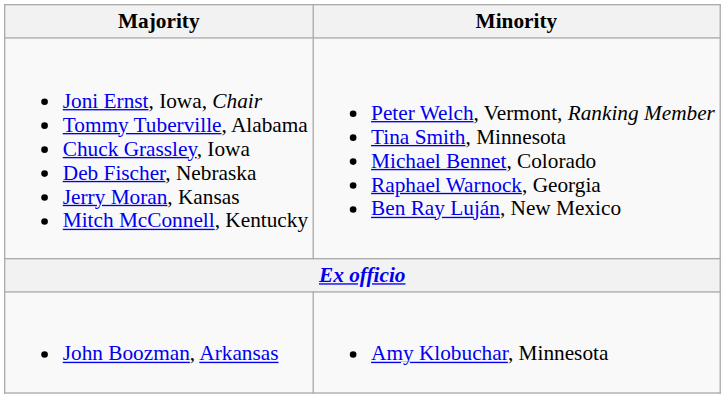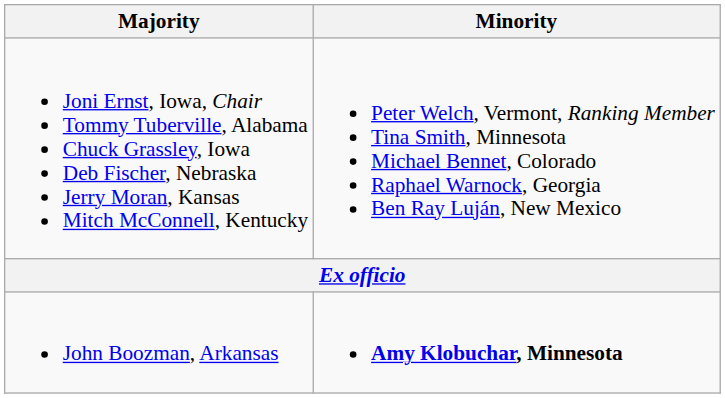(516, 354) normal -> (516, 354) bold
